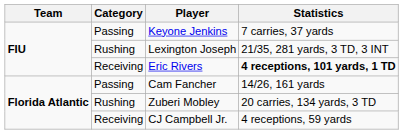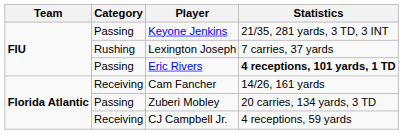(287, 31) 7 carries, 37 yards -> (315, 31) 21/35, 281 yards, 3 TD, 3 INT
(315, 49) 21/35, 281 yards, 3 TD, 3 INT -> (287, 49) 7 carries, 37 yards
(119, 66) Receiving -> (114, 66) Passing
(114, 84) Passing -> (119, 84) Receiving
(115, 102) Rushing -> (114, 102) Passing
